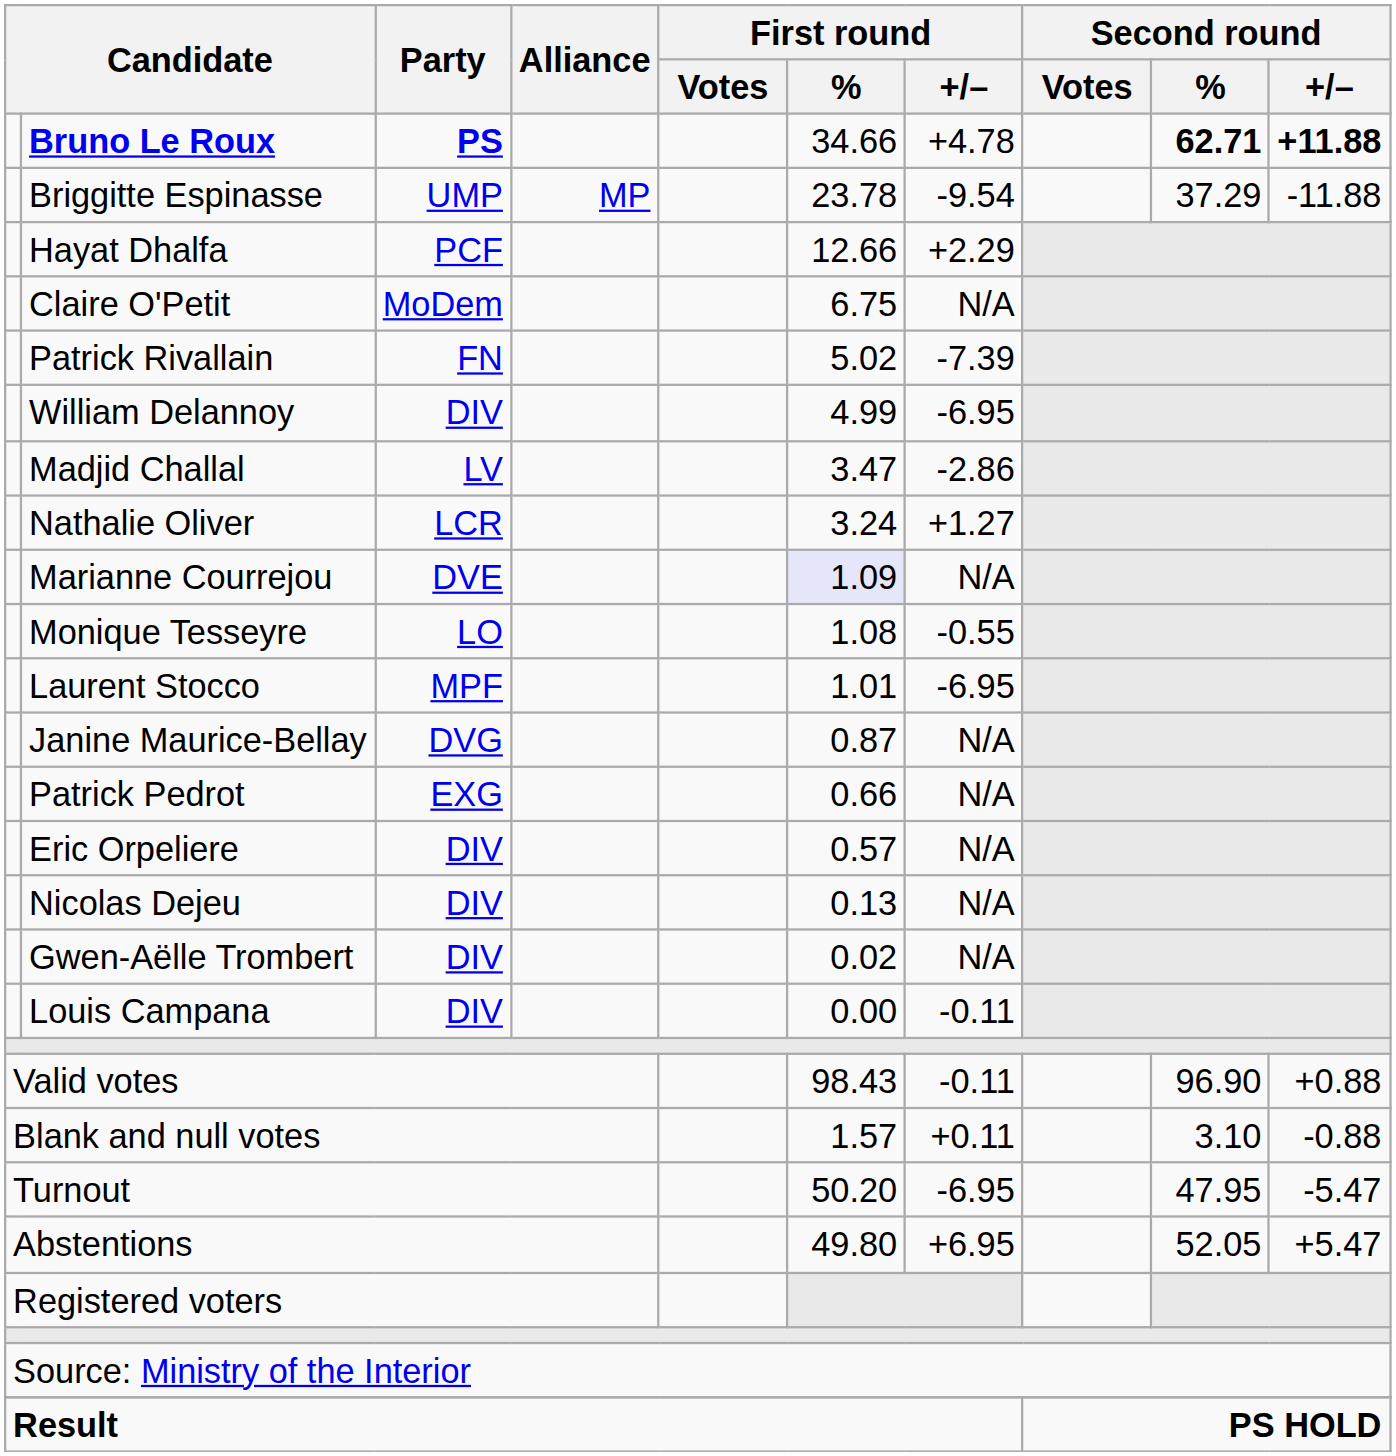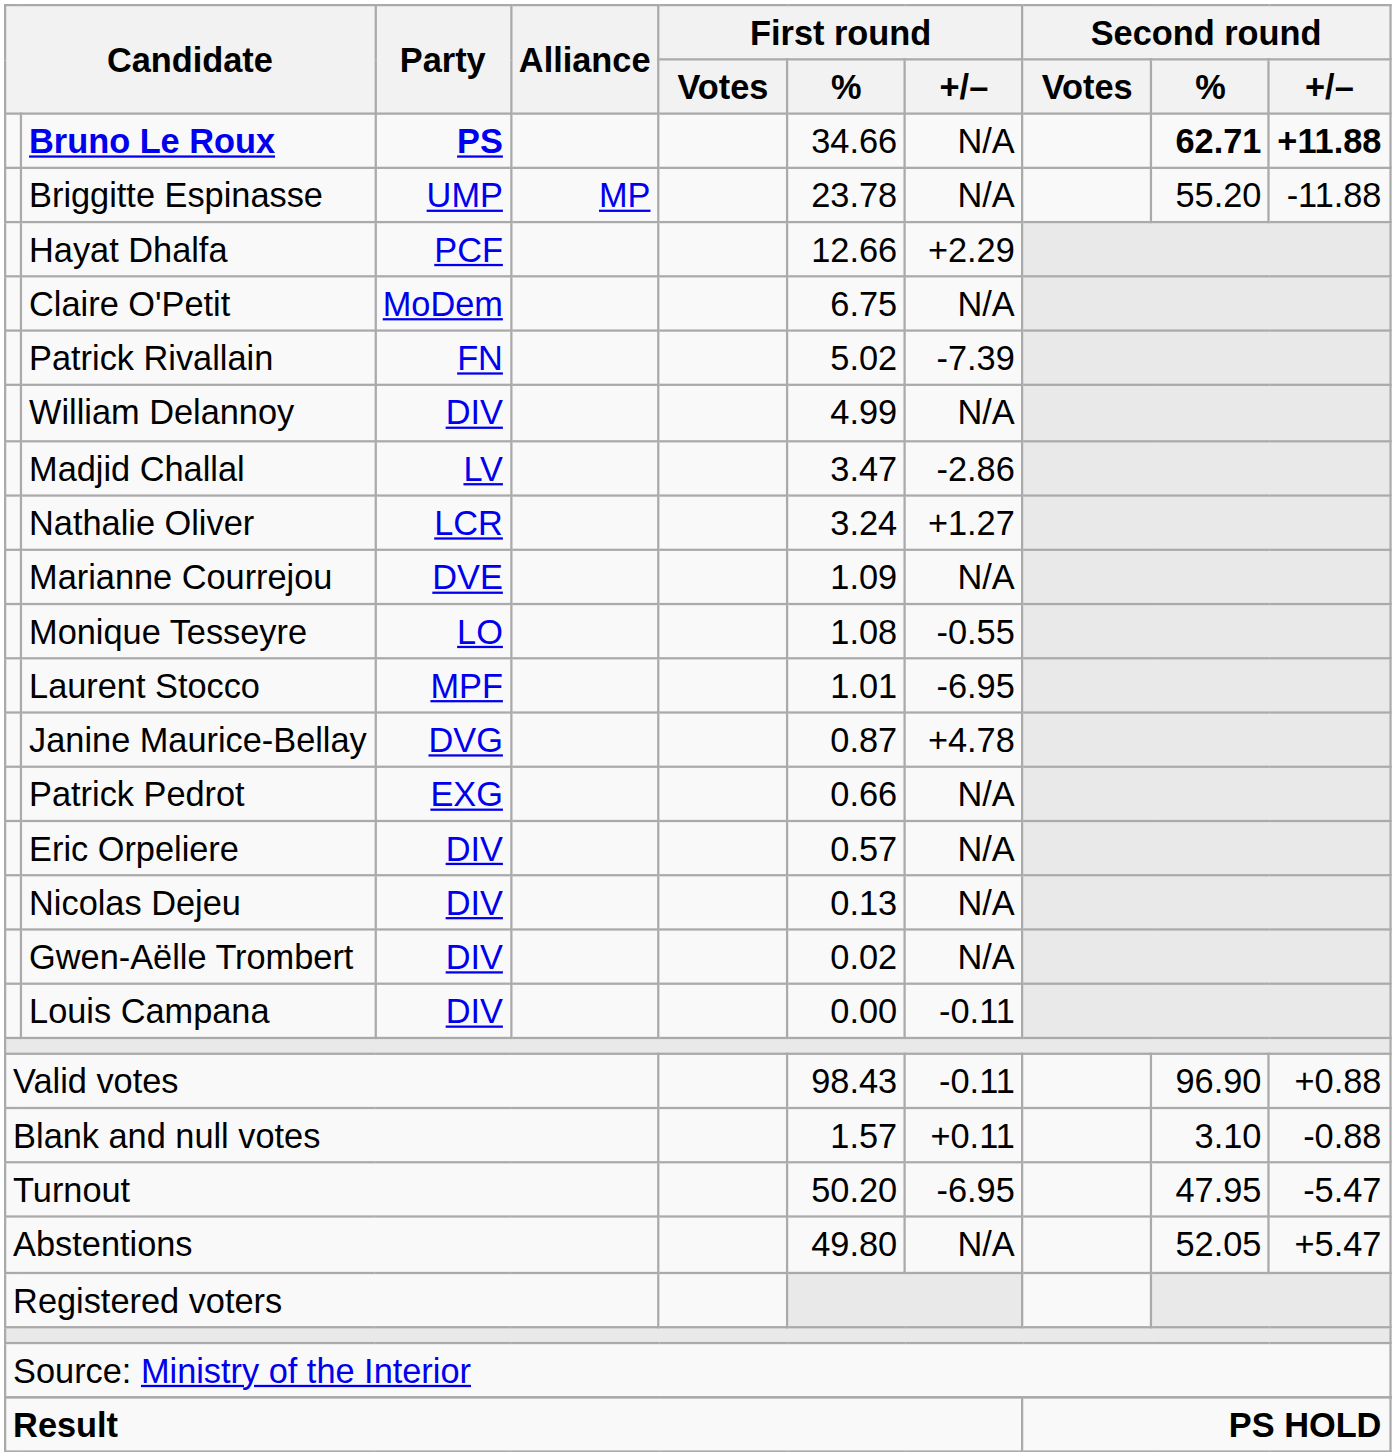(971, 141) +4.78 -> (986, 141) N/A
(976, 196) -9.54 -> (986, 196) N/A
(1218, 196) 37.29 -> (1218, 196) 55.20
(976, 413) -6.95 -> (986, 413) N/A
(864, 576) lavender background -> (864, 576) no background
(986, 739) N/A -> (971, 739) +4.78
(971, 1245) +6.95 -> (986, 1245) N/A
